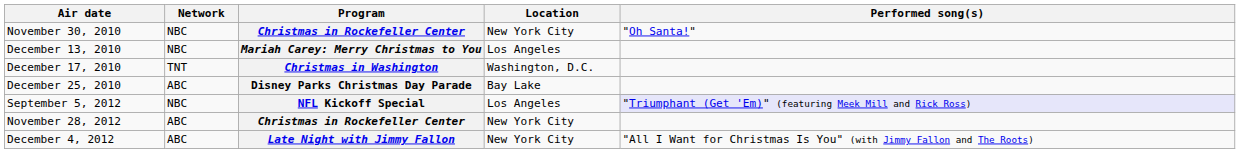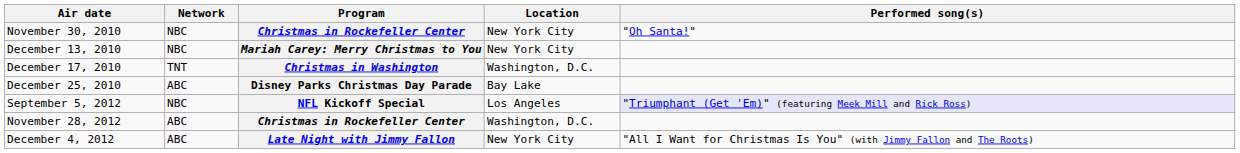(524, 50) Los Angeles -> (531, 50) New York City
(531, 121) New York City -> (541, 121) Washington, D.C.
